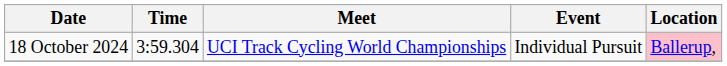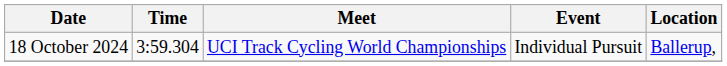(683, 46) pink background -> (683, 46) no background
